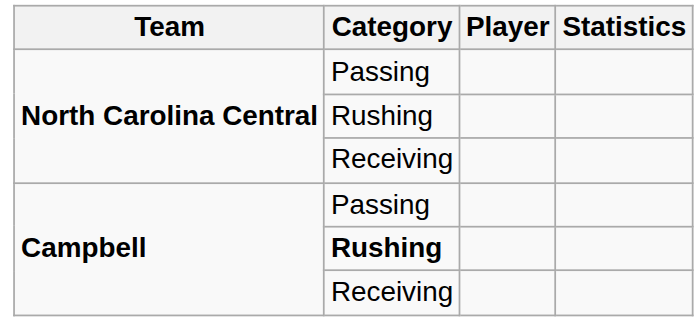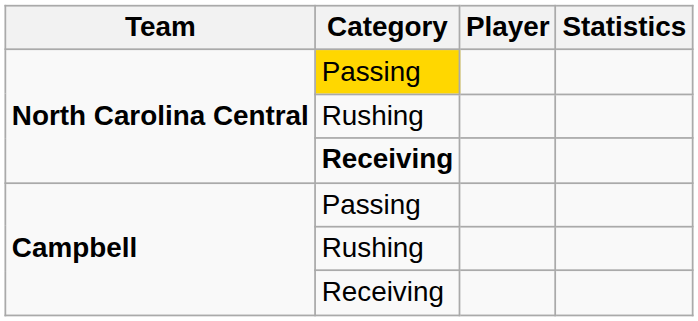(380, 71) no background -> (371, 71) gold background
(392, 159) normal -> (387, 159) bold
(387, 248) bold -> (373, 248) normal
